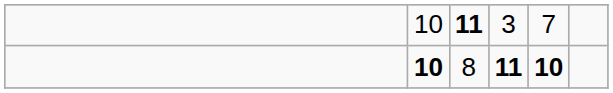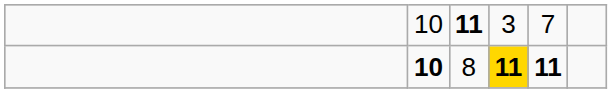(508, 66) no background -> (508, 66) gold background
(549, 66) 10 -> (548, 66) 11
